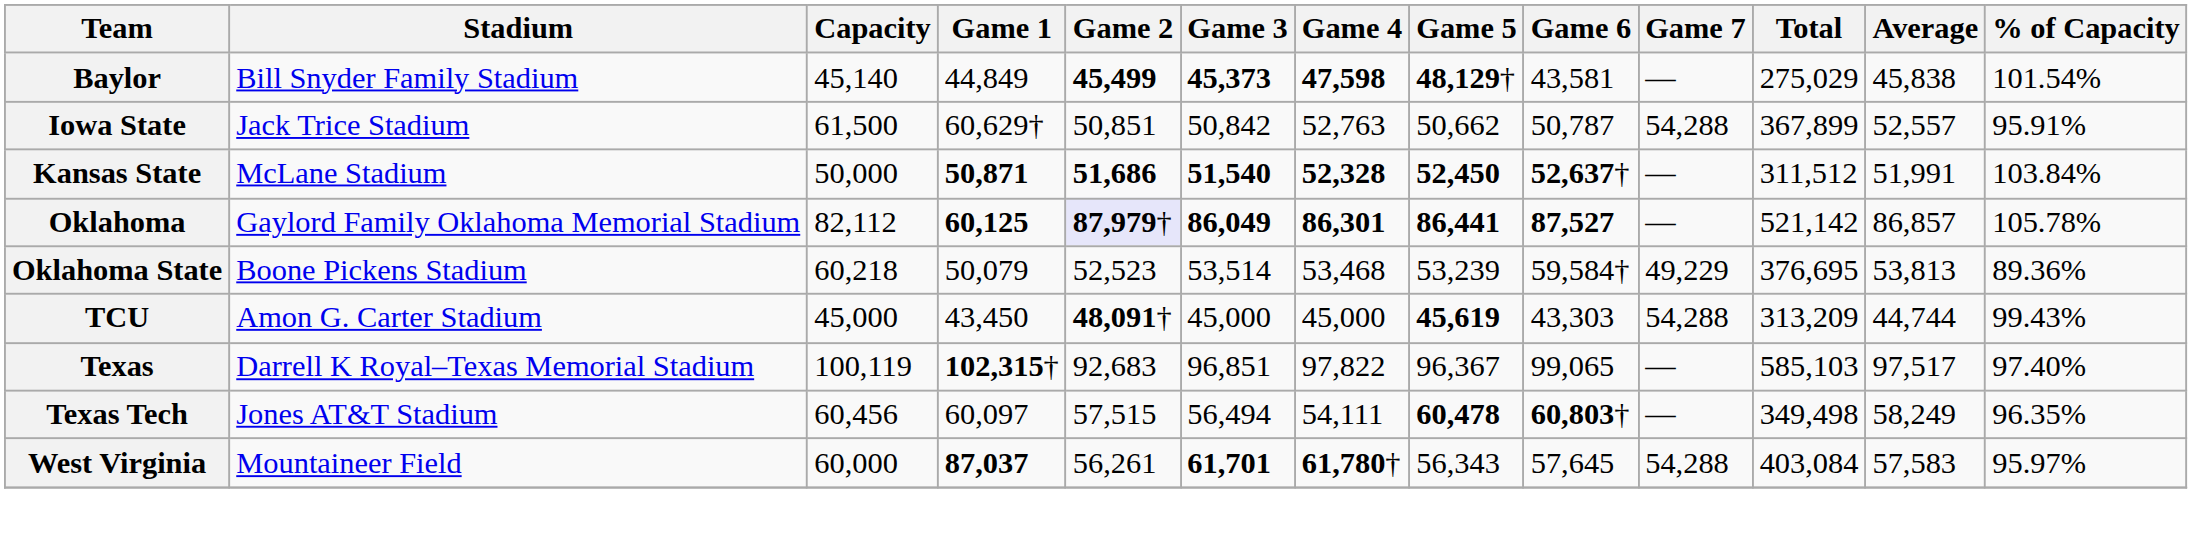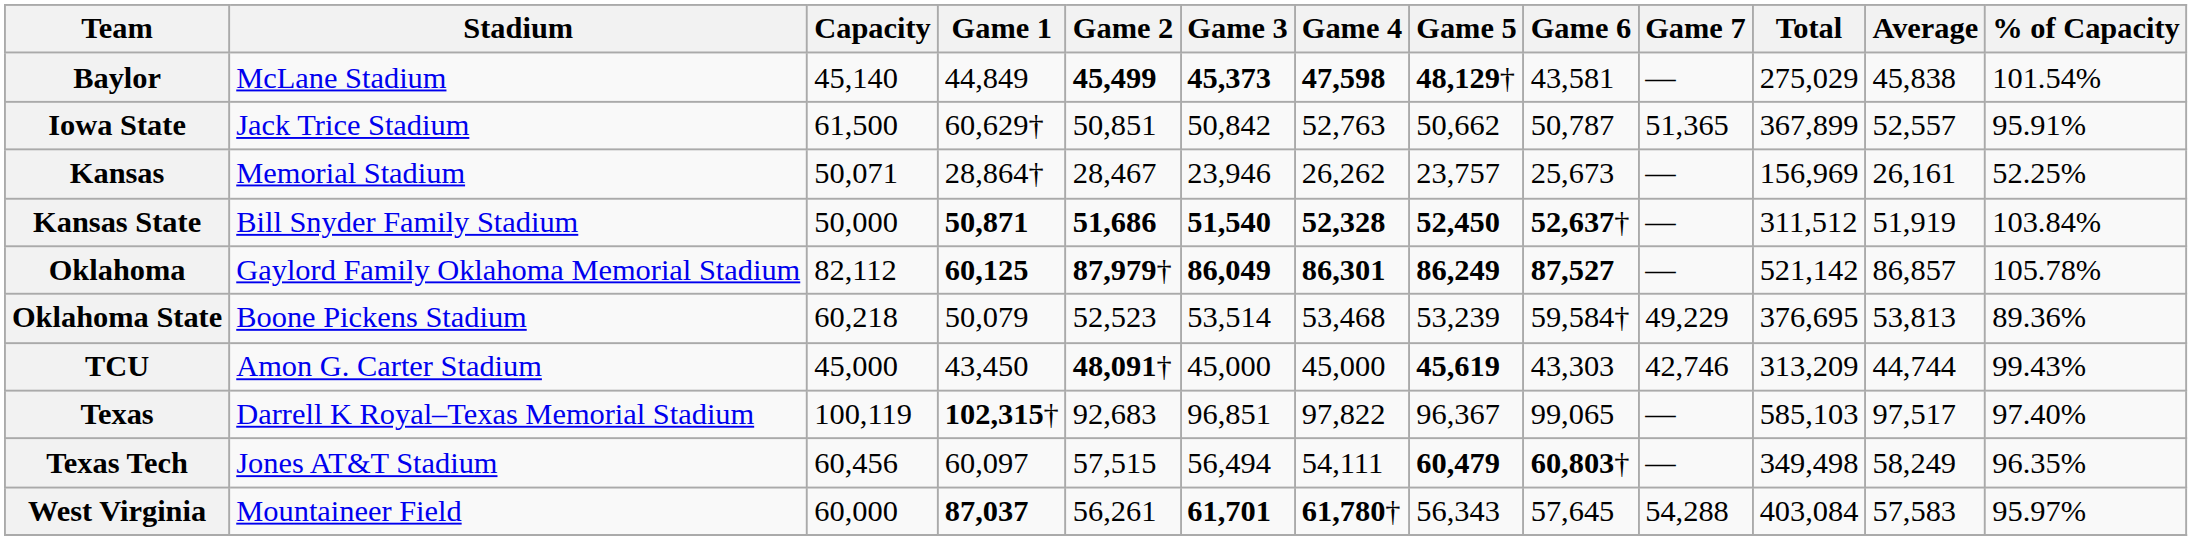(407, 76) Bill Snyder Family Stadium -> (341, 76) McLane Stadium
(1687, 125) 54,288 -> (1687, 125) 51,365
+ row: (117, 173)
(341, 173) McLane Stadium -> (407, 221) Bill Snyder Family Stadium
(1914, 173) 51,991 -> (1914, 221) 51,919
(1122, 221) lavender background -> (1122, 269) no background
(1458, 221) 86,441 -> (1458, 269) 86,249
(1687, 317) 54,288 -> (1687, 366) 42,746
(1458, 414) 60,478 -> (1458, 462) 60,479
